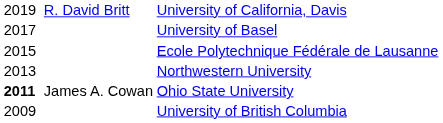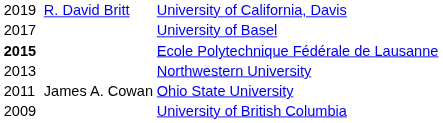(20, 51) normal -> (20, 51) bold
(20, 91) bold -> (19, 91) normal
